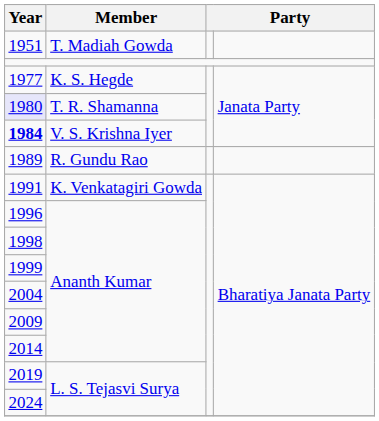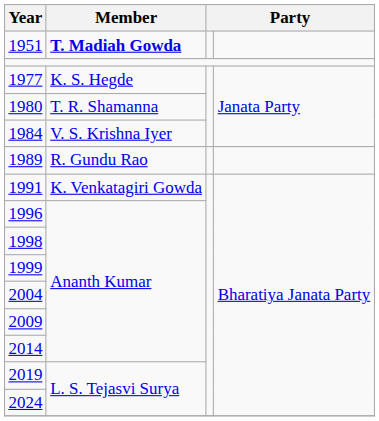(111, 44) normal -> (116, 44) bold
(25, 106) lavender background -> (25, 106) no background
(25, 133) bold -> (25, 133) normal
